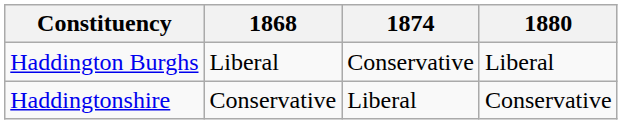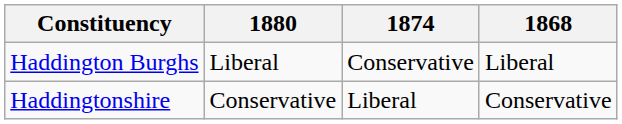columns swapped: (273, 23) <-> (548, 23)
